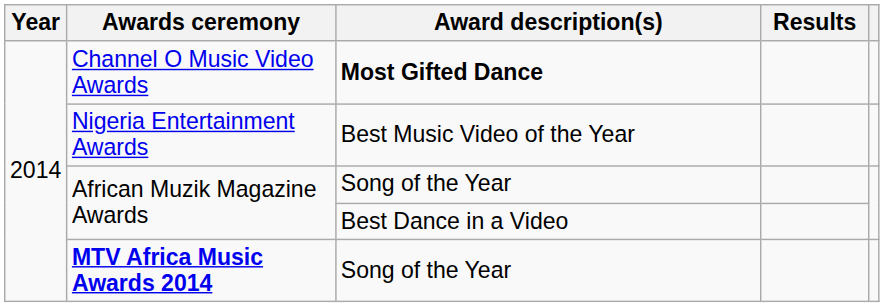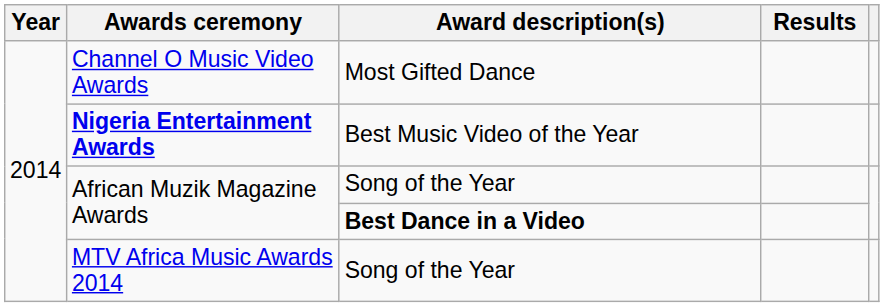(442, 72) bold -> (440, 72) normal
(183, 134) normal -> (192, 134) bold
(455, 220) normal -> (465, 220) bold
(167, 270) bold -> (202, 270) normal
